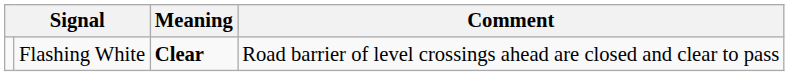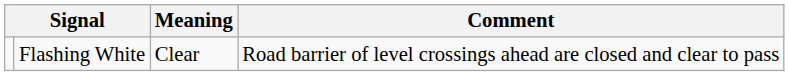(179, 53) bold -> (177, 53) normal
